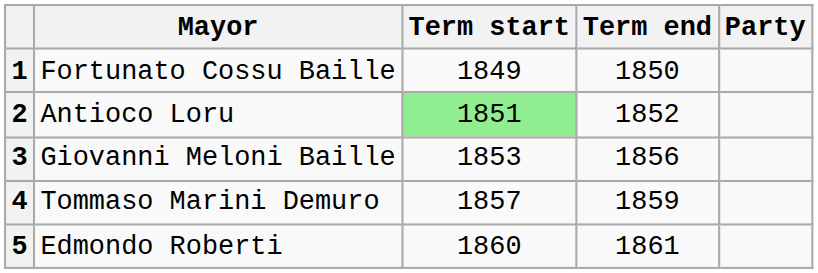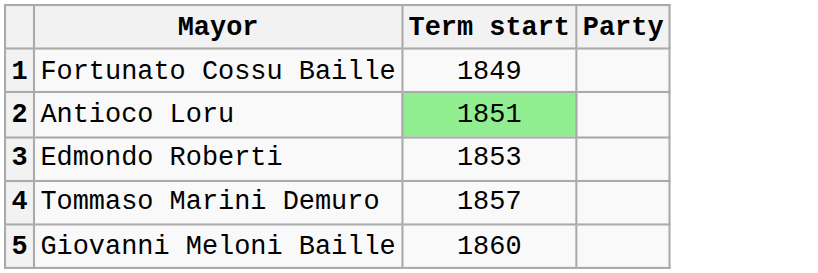- column: (647, 27)
(218, 159) Giovanni Meloni Baille -> (162, 159) Edmondo Roberti
(162, 246) Edmondo Roberti -> (218, 246) Giovanni Meloni Baille
